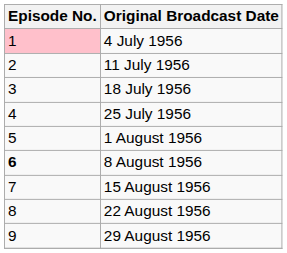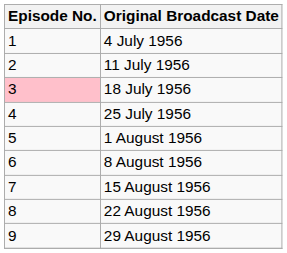(12, 41) pink background -> (12, 41) no background
(12, 89) no background -> (12, 89) pink background
(12, 162) bold -> (12, 162) normal
